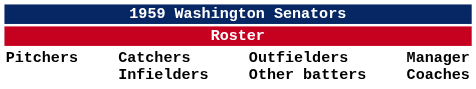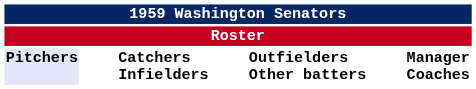(42, 58) no background -> (42, 58) lavender background
